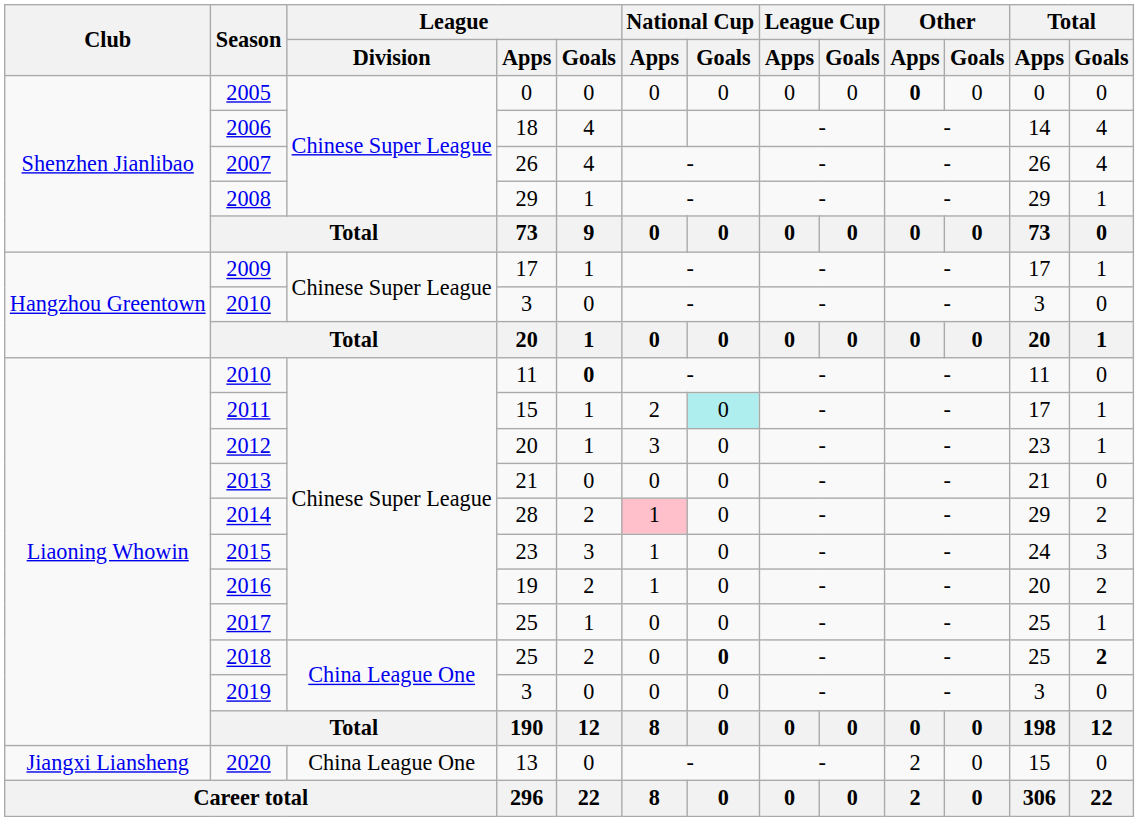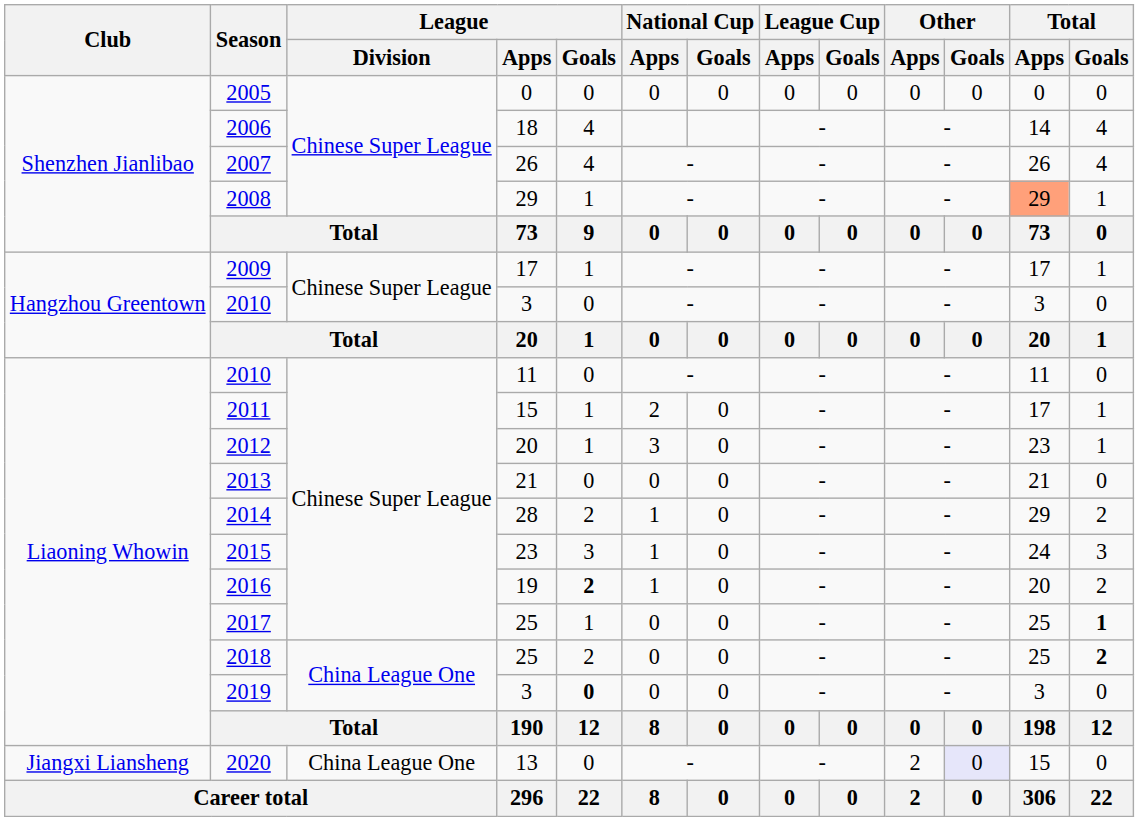(915, 92) bold -> (915, 92) normal
(1039, 198) no background -> (1039, 198) lightsalmon background
(589, 374) bold -> (589, 374) normal
(723, 410) paleturquoise background -> (723, 410) no background
(654, 515) pink background -> (654, 515) no background
(589, 586) normal -> (589, 586) bold
(1101, 621) normal -> (1101, 621) bold
(723, 657) bold -> (723, 657) normal
(589, 692) normal -> (589, 692) bold
(977, 762) no background -> (977, 762) lavender background
